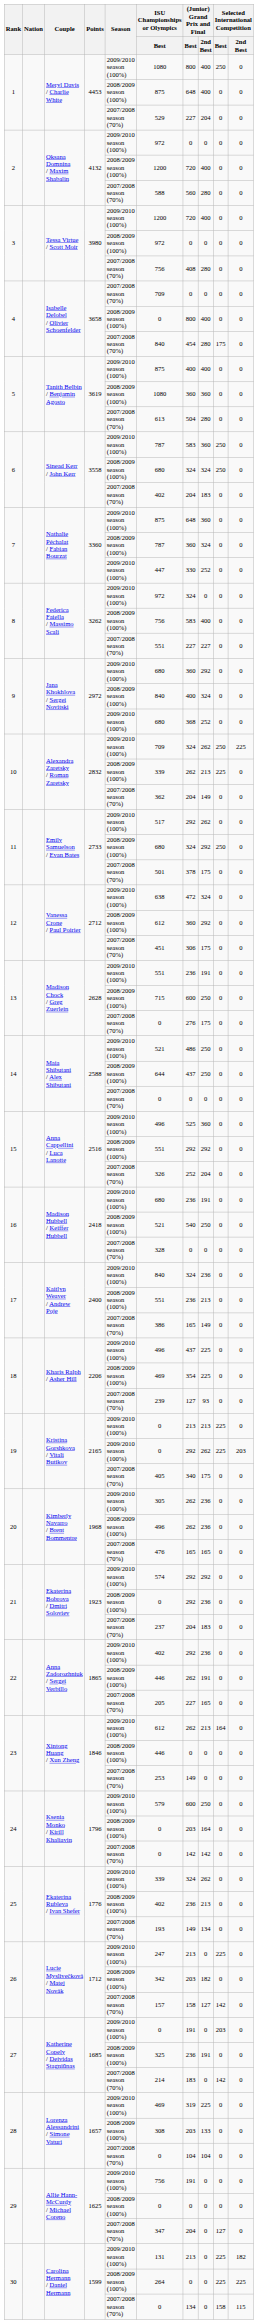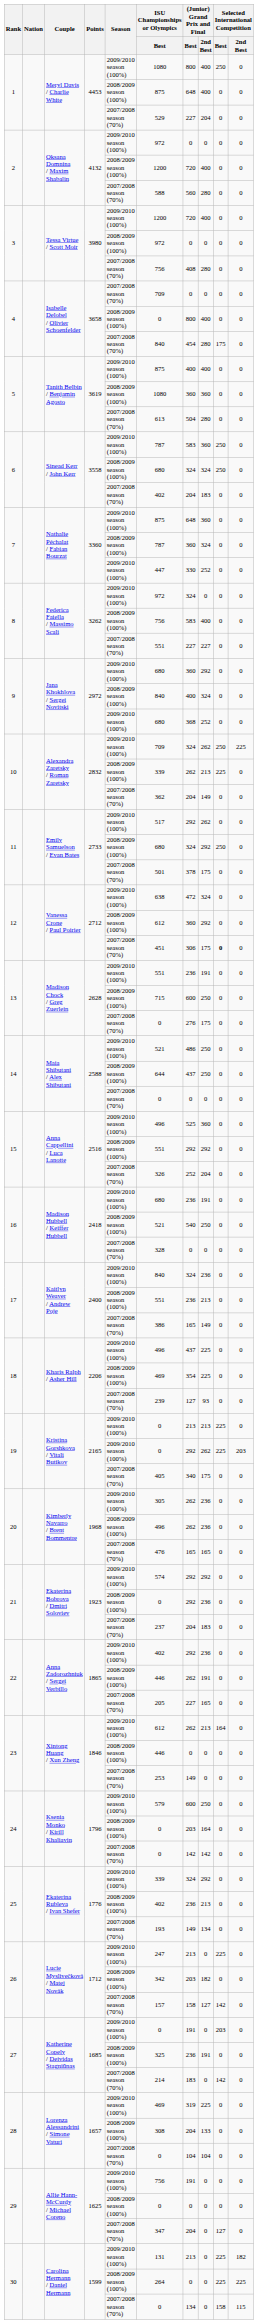(221, 948) normal -> (221, 948) bold
(206, 1879) 262 -> (206, 1879) 292
(191, 2130) 203 -> (191, 2130) 204
